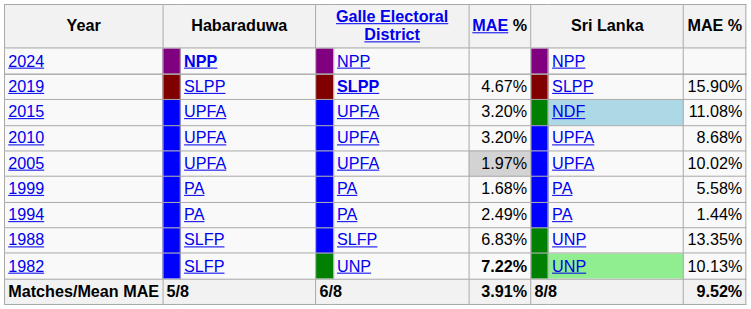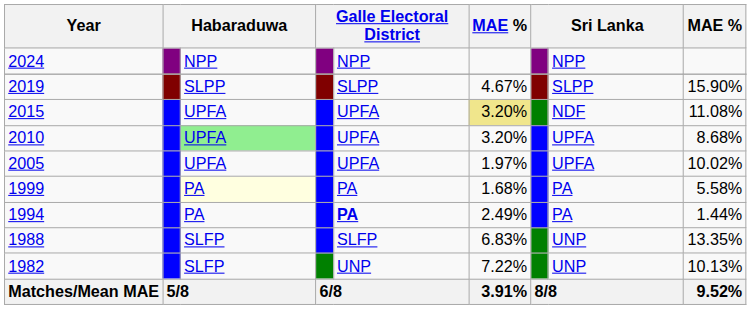(201, 61) bold -> (201, 61) normal
(358, 86) bold -> (358, 86) normal
(504, 112) no background -> (504, 112) khaki background
(569, 112) lightblue background -> (569, 112) no background
(205, 138) no background -> (205, 138) lightgreen background
(504, 163) lightgrey background -> (504, 163) no background
(194, 189) no background -> (194, 189) lightyellow background
(347, 214) normal -> (348, 214) bold
(504, 266) bold -> (504, 266) normal
(569, 266) lightgreen background -> (569, 266) no background
